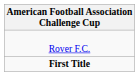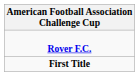(69, 48) normal -> (69, 48) bold
